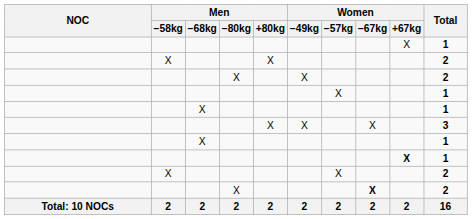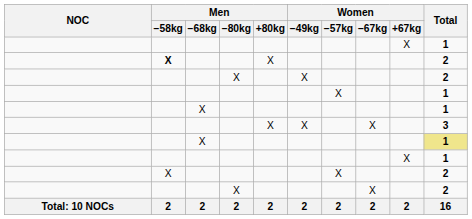(168, 61) normal -> (168, 61) bold
(446, 142) no background -> (446, 142) khaki background
(407, 158) bold -> (407, 158) normal
(373, 190) bold -> (373, 190) normal
